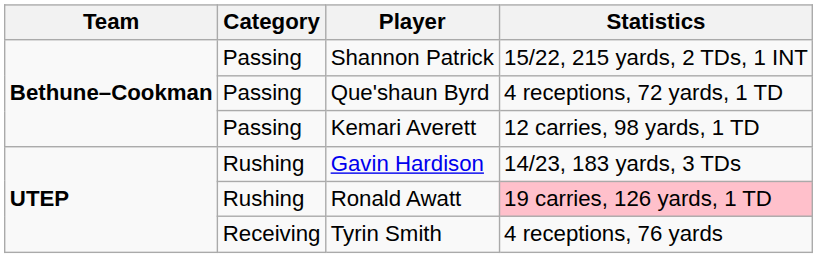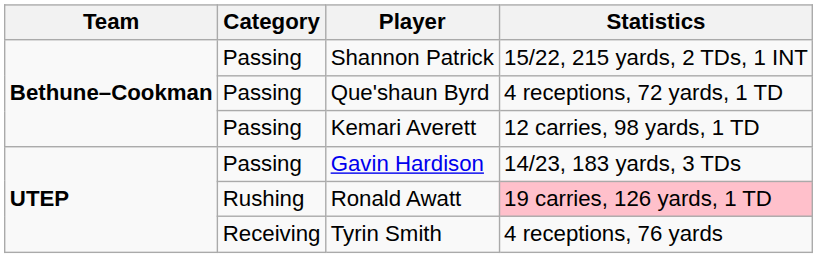(264, 163) Rushing -> (262, 163) Passing
